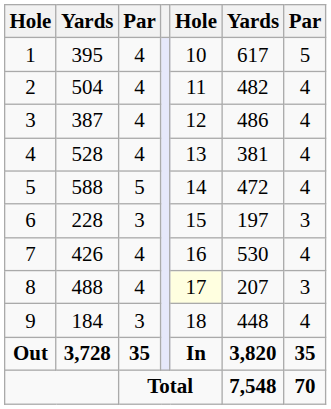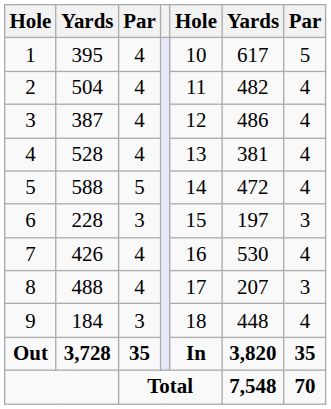(196, 287) lightyellow background -> (196, 287) no background
